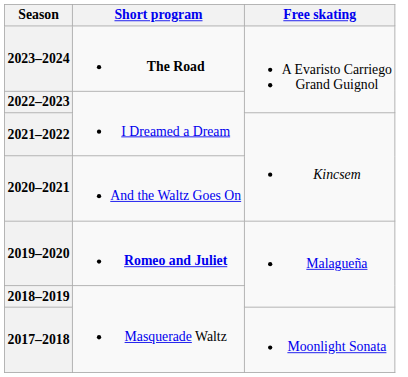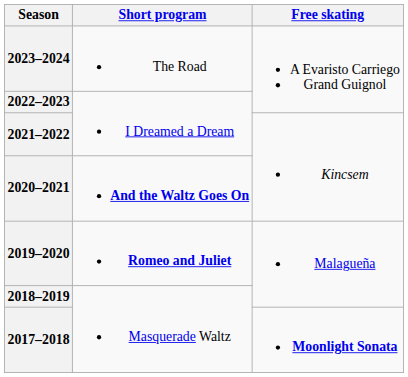(158, 66) bold -> (163, 66) normal
(158, 196) normal -> (163, 196) bold
(320, 348) normal -> (328, 348) bold
